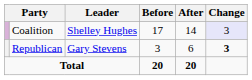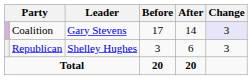(102, 30) Shelley Hughes -> (97, 30) Gary Stevens
(97, 48) Gary Stevens -> (102, 48) Shelley Hughes
(227, 48) bold -> (227, 48) normal
